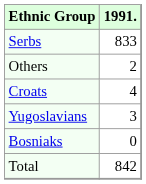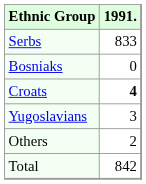rows swapped: (36, 141) <-> (28, 66)
(133, 91) normal -> (133, 91) bold
